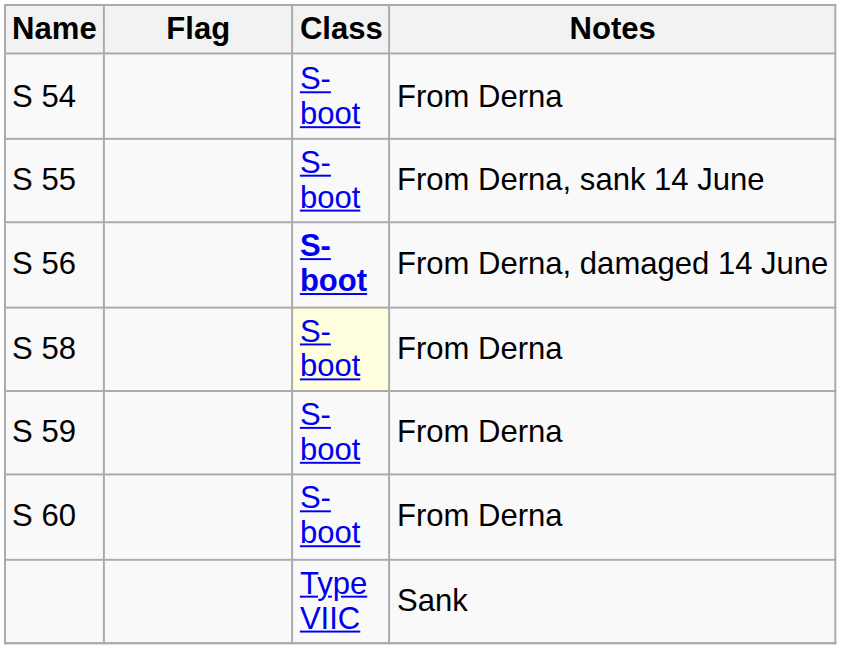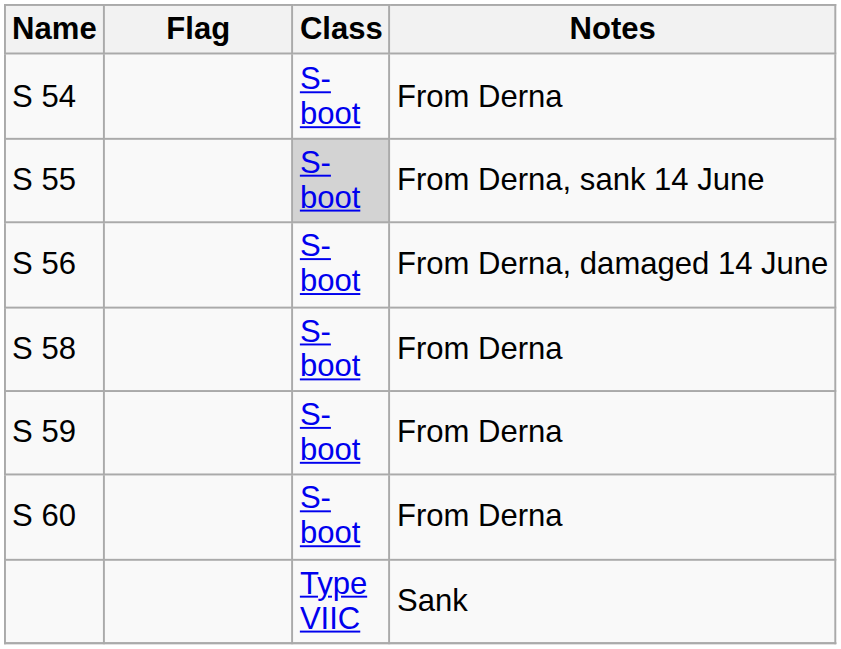(330, 179) no background -> (330, 179) lightgrey background
(333, 264) bold -> (330, 264) normal
(330, 348) lightyellow background -> (330, 348) no background
